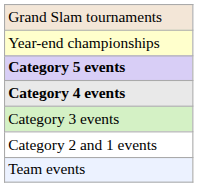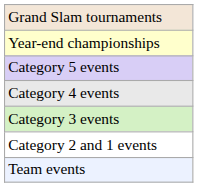(67, 68) bold -> (64, 68) normal
(67, 93) bold -> (64, 93) normal
